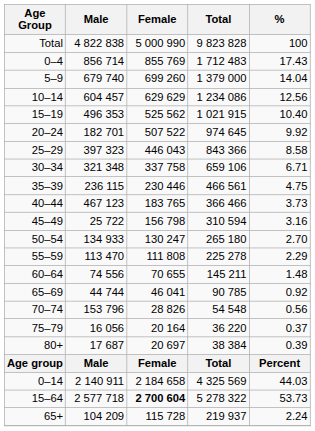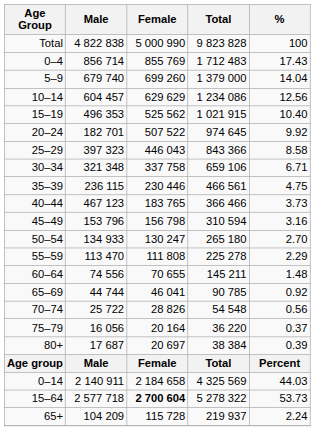(107, 221) 25 722 -> (104, 221) 153 796
(104, 310) 153 796 -> (107, 310) 25 722
